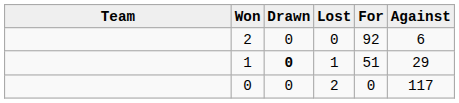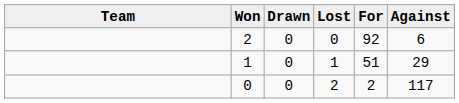(289, 63) bold -> (289, 63) normal
(371, 86) 0 -> (371, 86) 2
